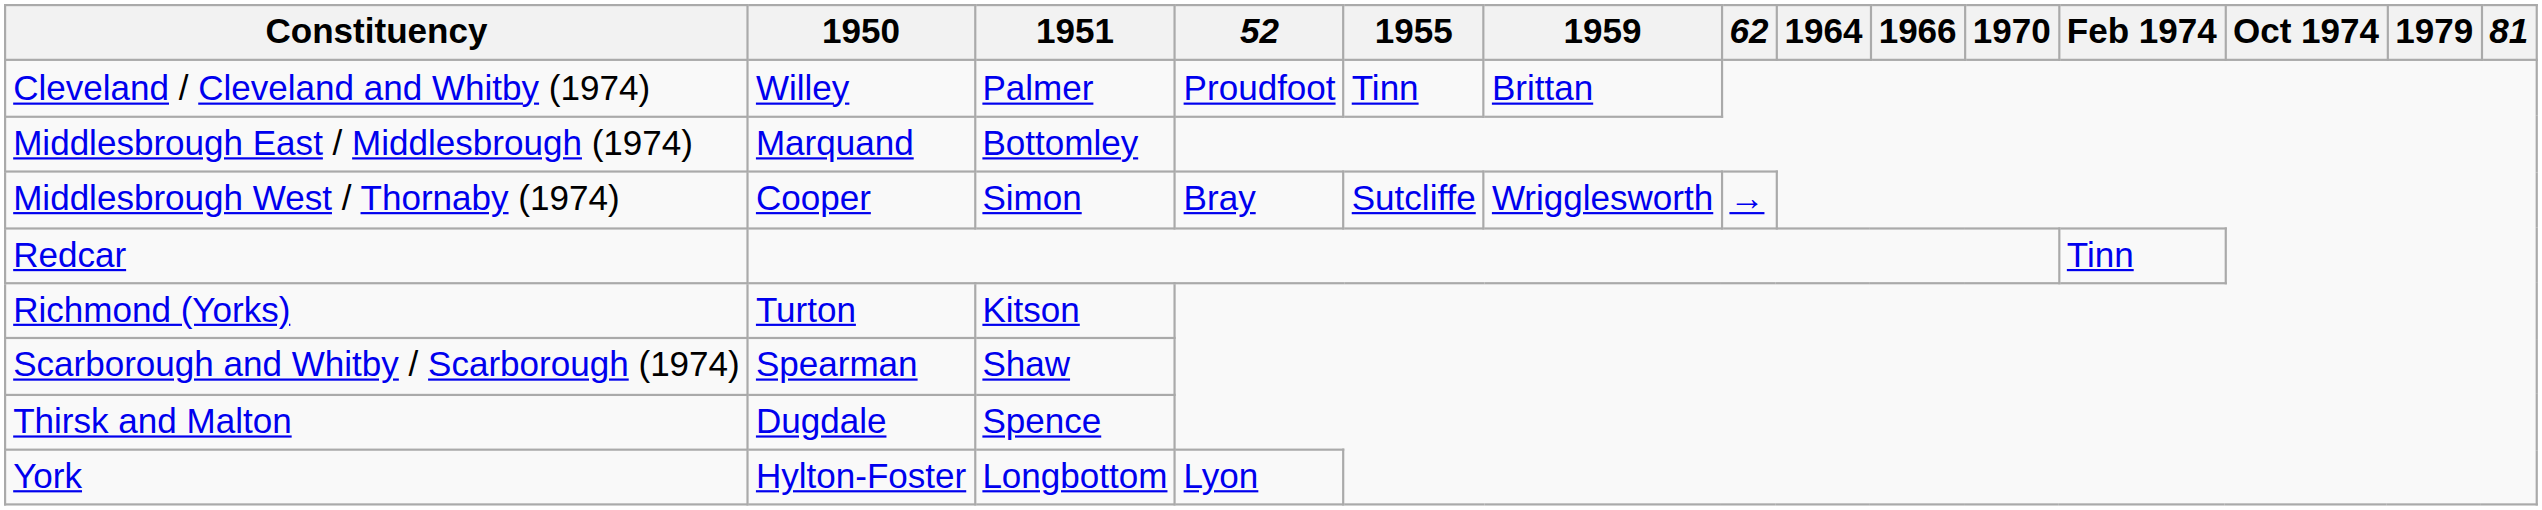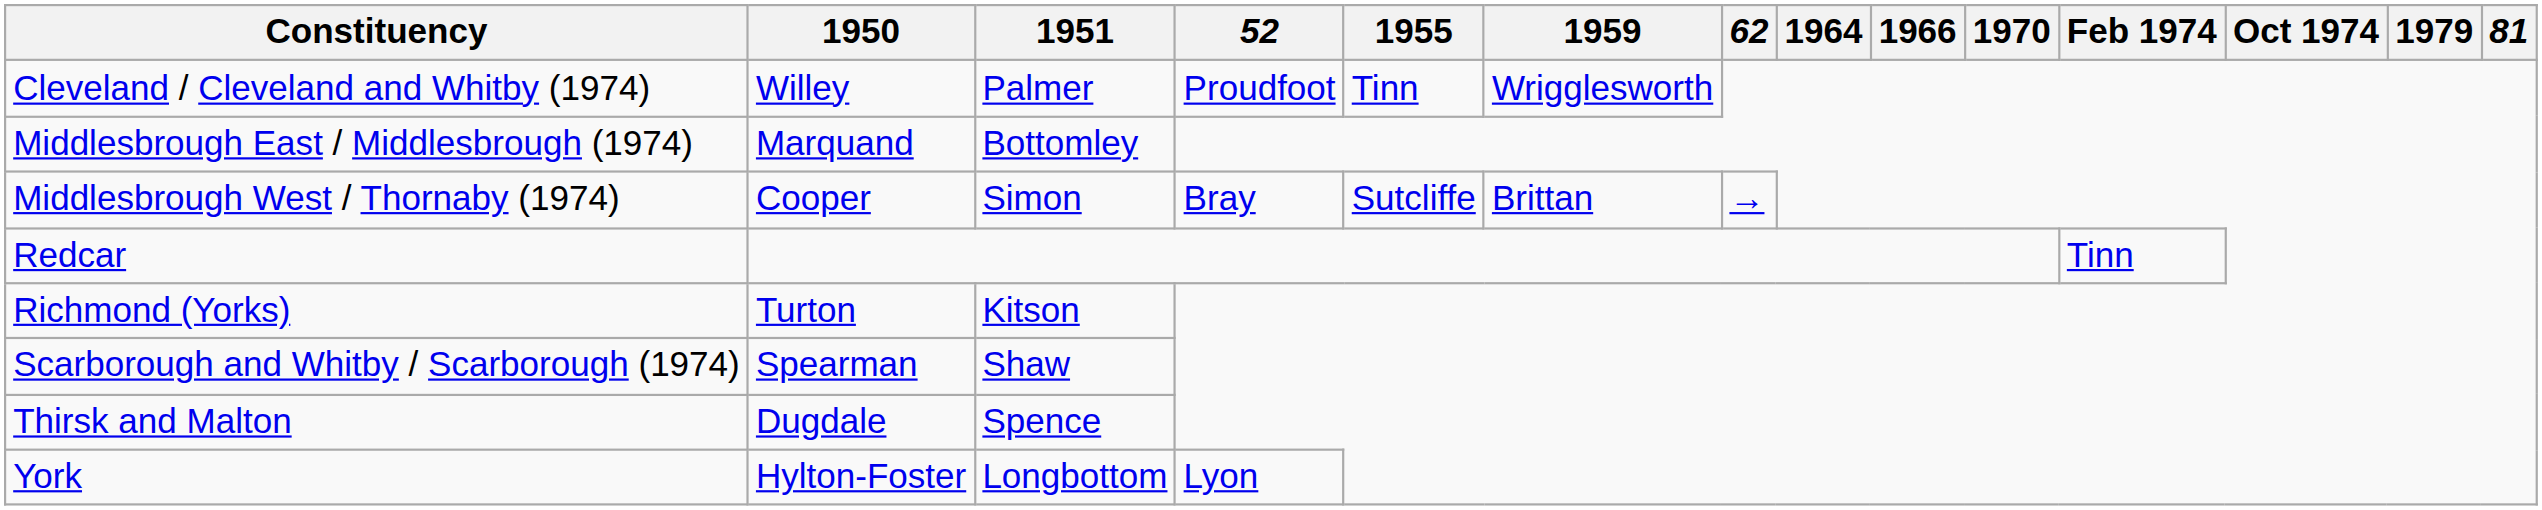(1543, 87) Brittan -> (1603, 87) Wrigglesworth
(1603, 198) Wrigglesworth -> (1543, 198) Brittan
